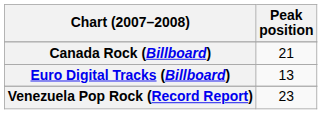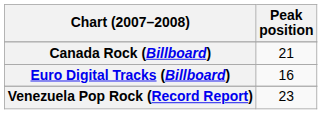(286, 75) 13 -> (286, 75) 16
